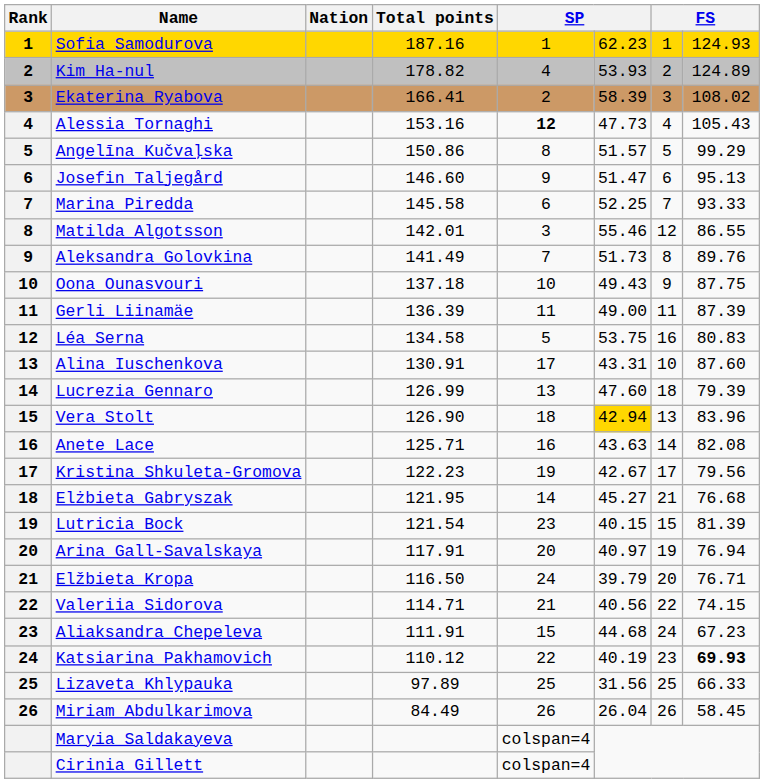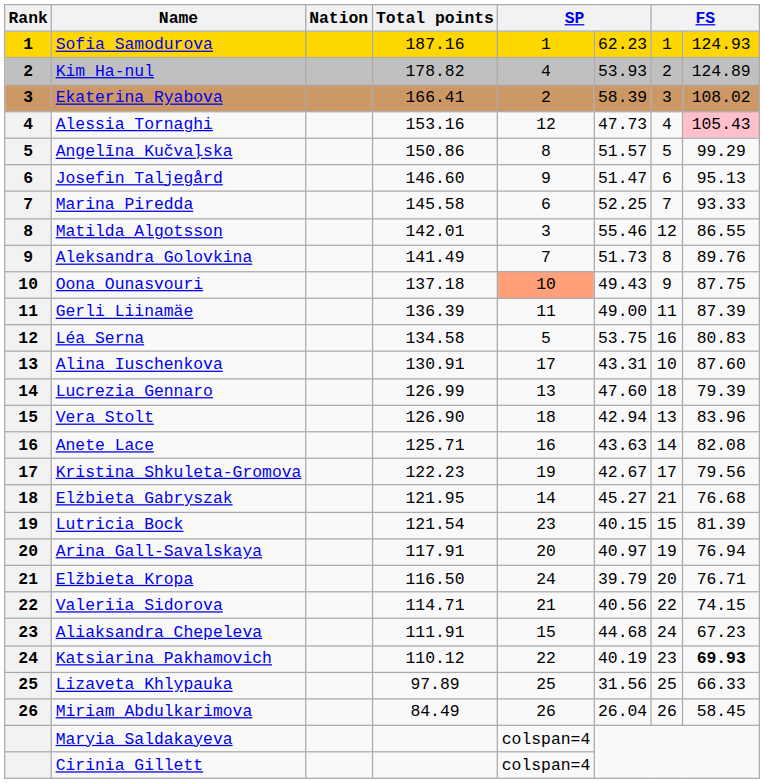(546, 125) bold -> (546, 125) normal
(721, 125) no background -> (721, 125) pink background
(546, 285) no background -> (546, 285) lightsalmon background
(623, 418) gold background -> (623, 418) no background
